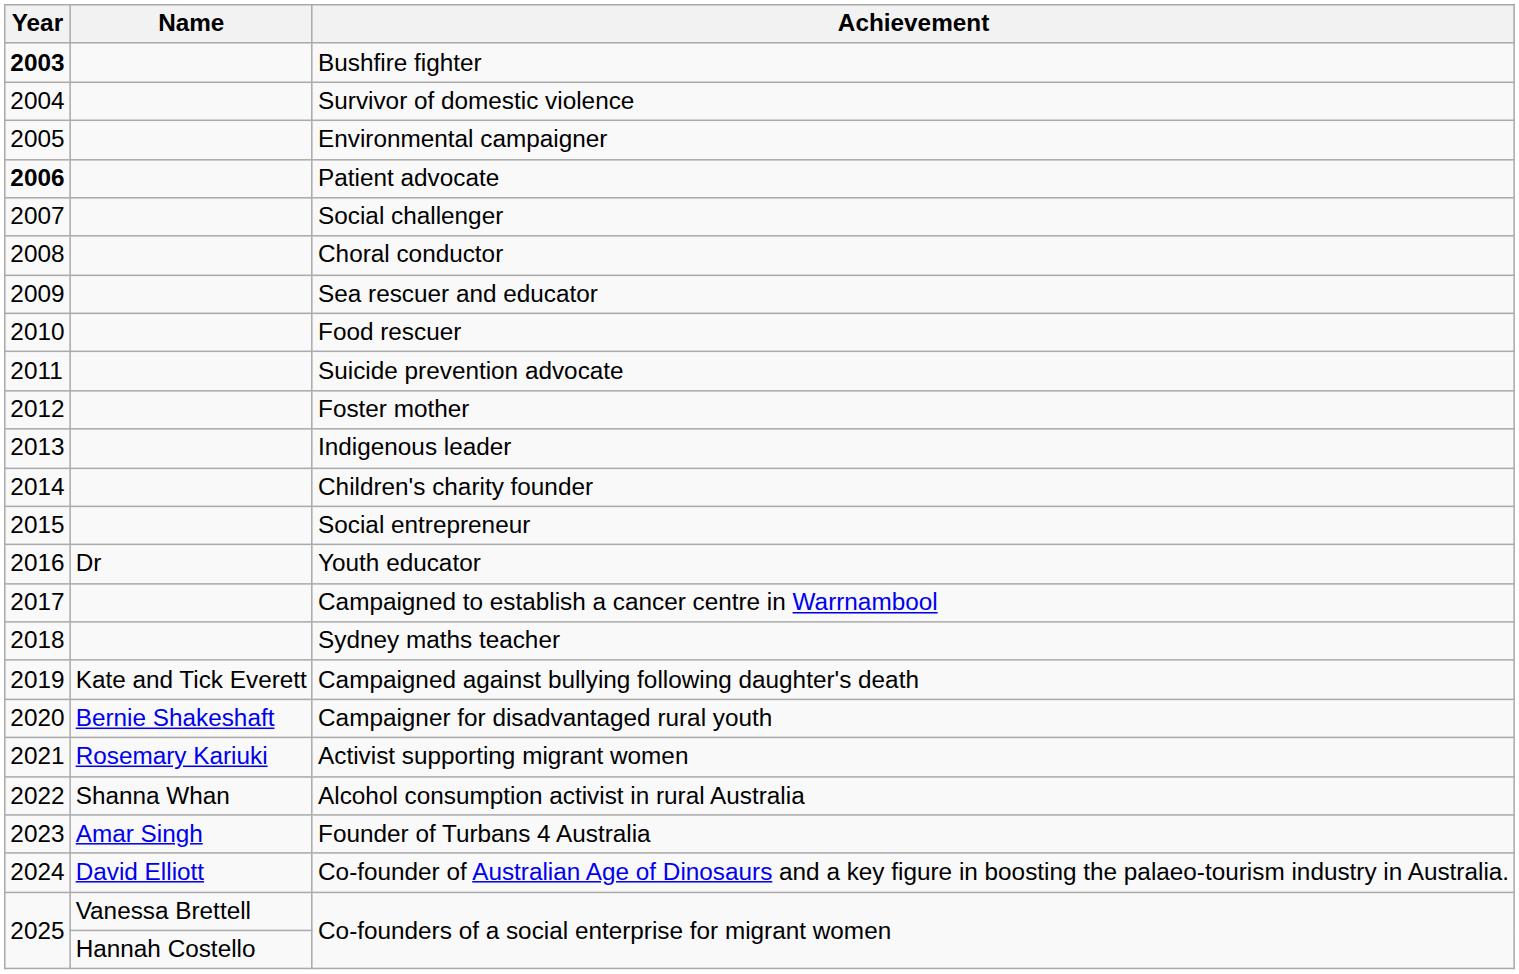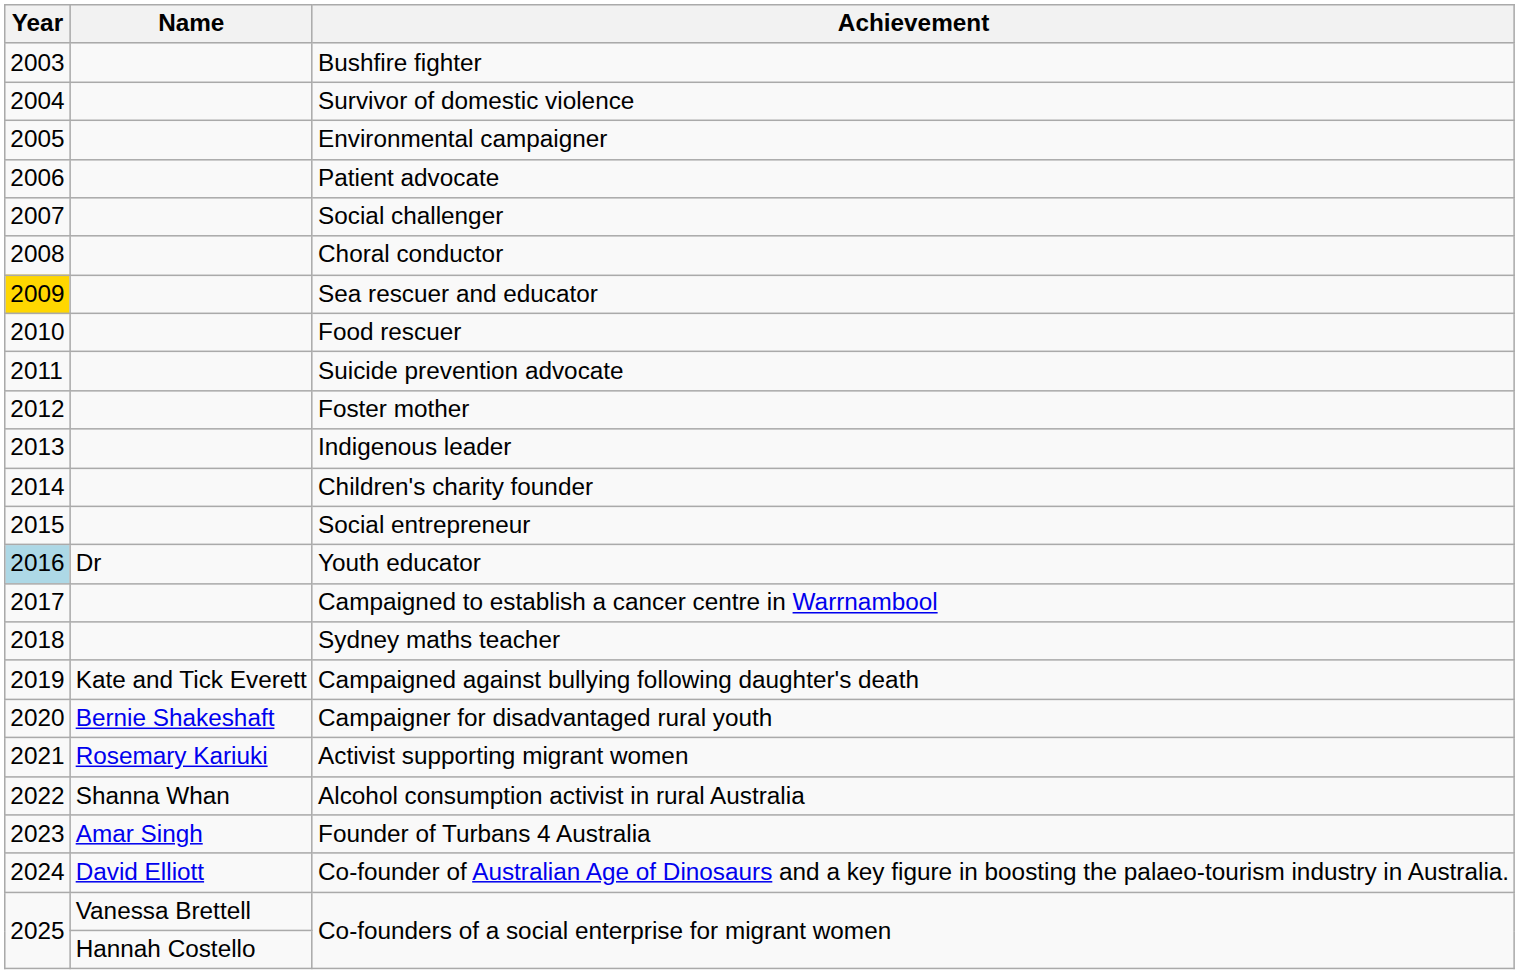(37, 62) bold -> (37, 62) normal
(37, 178) bold -> (37, 178) normal
(37, 293) no background -> (37, 293) gold background
(37, 563) no background -> (37, 563) lightblue background
